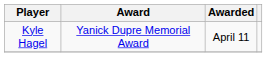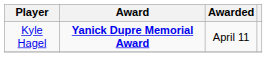(133, 36) normal -> (133, 36) bold
